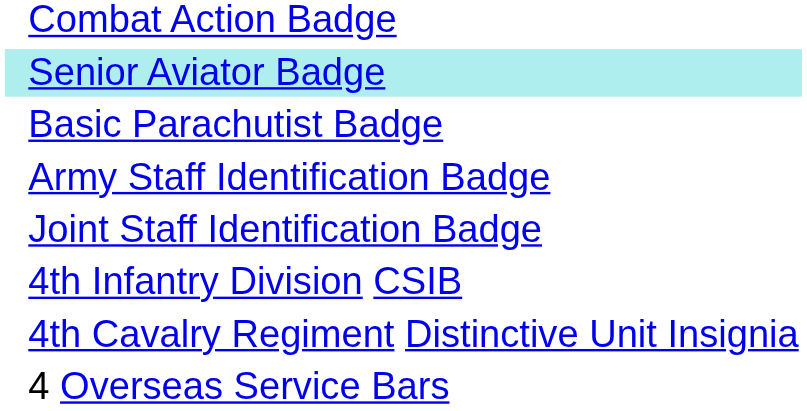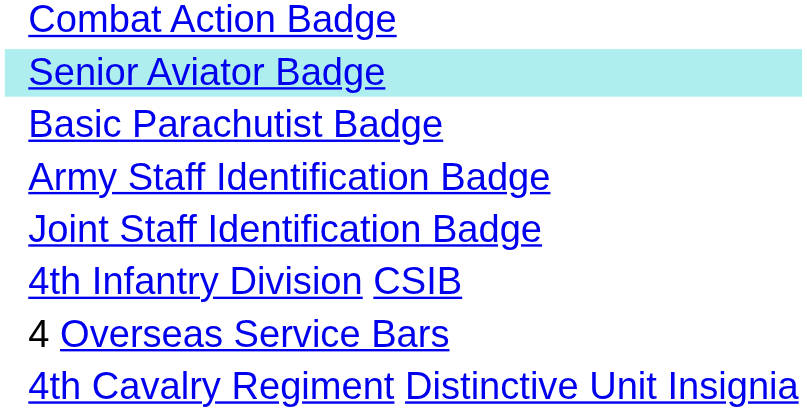(403, 334) 4th Cavalry Regiment Distinctive Unit Insignia -> (228, 334) 4 Overseas Service Bars
(228, 386) 4 Overseas Service Bars -> (403, 386) 4th Cavalry Regiment Distinctive Unit Insignia
